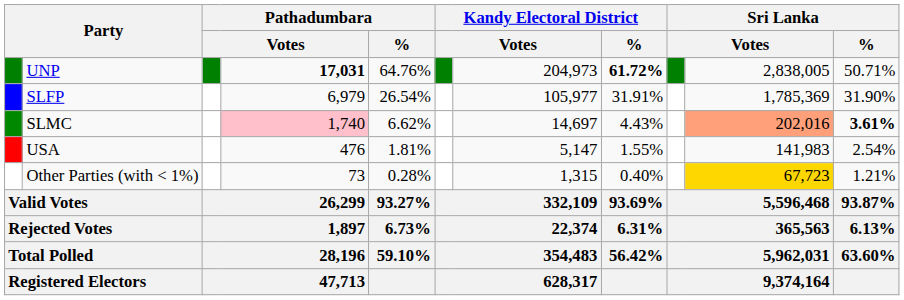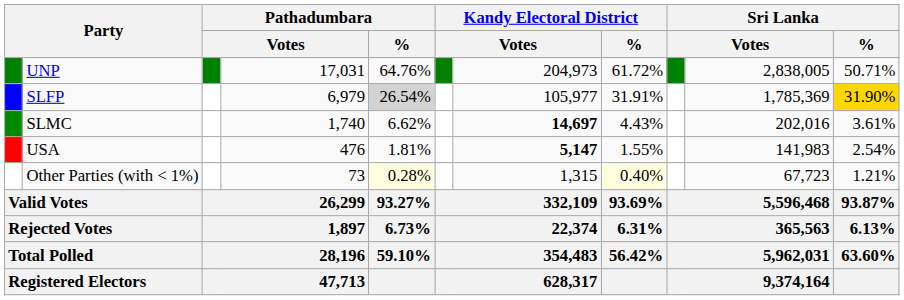(342, 70) bold -> (342, 70) normal
(636, 70) bold -> (637, 70) normal
(405, 96) no background -> (405, 96) lightgrey background
(870, 96) no background -> (870, 96) gold background
(346, 123) pink background -> (346, 123) no background
(574, 123) normal -> (574, 123) bold
(803, 123) lightsalmon background -> (803, 123) no background
(873, 123) bold -> (874, 123) normal
(579, 149) normal -> (579, 149) bold
(409, 176) no background -> (409, 176) lightyellow background
(642, 176) no background -> (642, 176) lightyellow background
(807, 176) gold background -> (807, 176) no background
